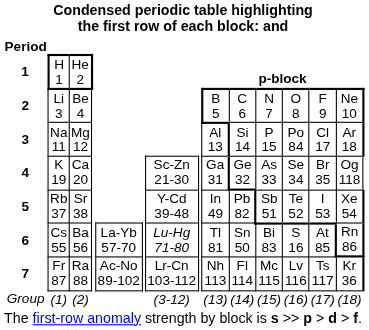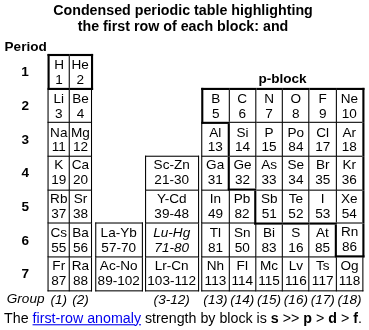(350, 173) Og 118 -> (349, 173) Kr 36
(349, 274) Kr 36 -> (350, 274) Og 118
